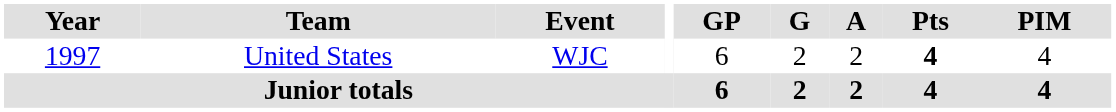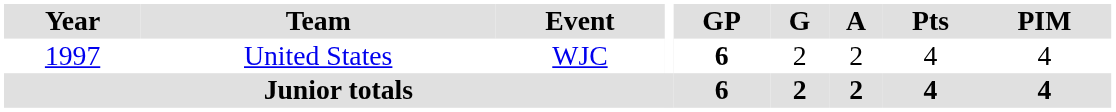(722, 55) normal -> (722, 55) bold
(930, 55) bold -> (930, 55) normal
